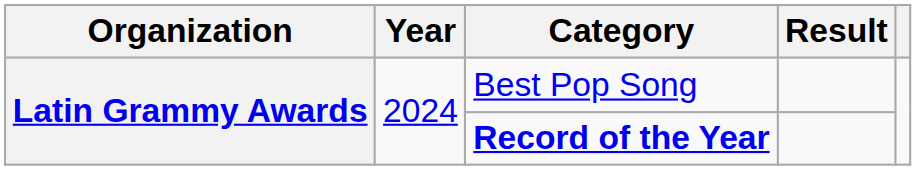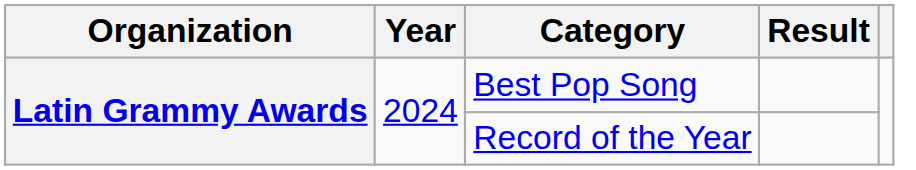(621, 137) bold -> (612, 137) normal
